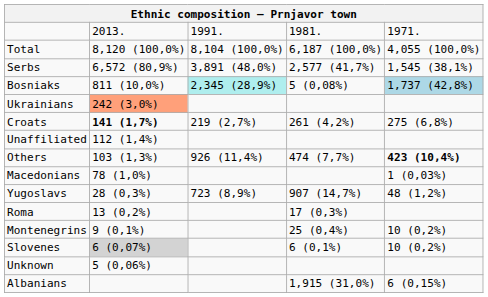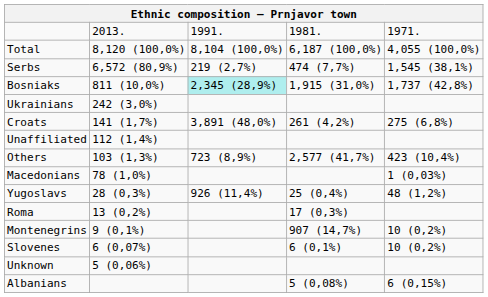(234, 67) 3,891 (48,0%) -> (224, 67) 219 (2,7%)
(332, 67) 2,577 (41,7%) -> (322, 67) 474 (7,7%)
(319, 85) 5 (0,08%) -> (332, 85) 1,915 (31,0%)
(431, 85) lightblue background -> (431, 85) no background
(125, 103) lightsalmon background -> (125, 103) no background
(125, 121) bold -> (125, 121) normal
(224, 121) 219 (2,7%) -> (234, 121) 3,891 (48,0%)
(227, 158) 926 (11,4%) -> (224, 158) 723 (8,9%)
(322, 158) 474 (7,7%) -> (332, 158) 2,577 (41,7%)
(424, 158) bold -> (424, 158) normal
(224, 194) 723 (8,9%) -> (227, 194) 926 (11,4%)
(326, 194) 907 (14,7%) -> (319, 194) 25 (0,4%)
(319, 230) 25 (0,4%) -> (326, 230) 907 (14,7%)
(122, 248) lightgrey background -> (122, 248) no background
(332, 284) 1,915 (31,0%) -> (319, 284) 5 (0,08%)
